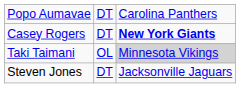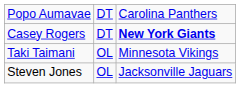(168, 53) lightgrey background -> (168, 53) no background
(105, 72) DT -> (105, 72) OL
